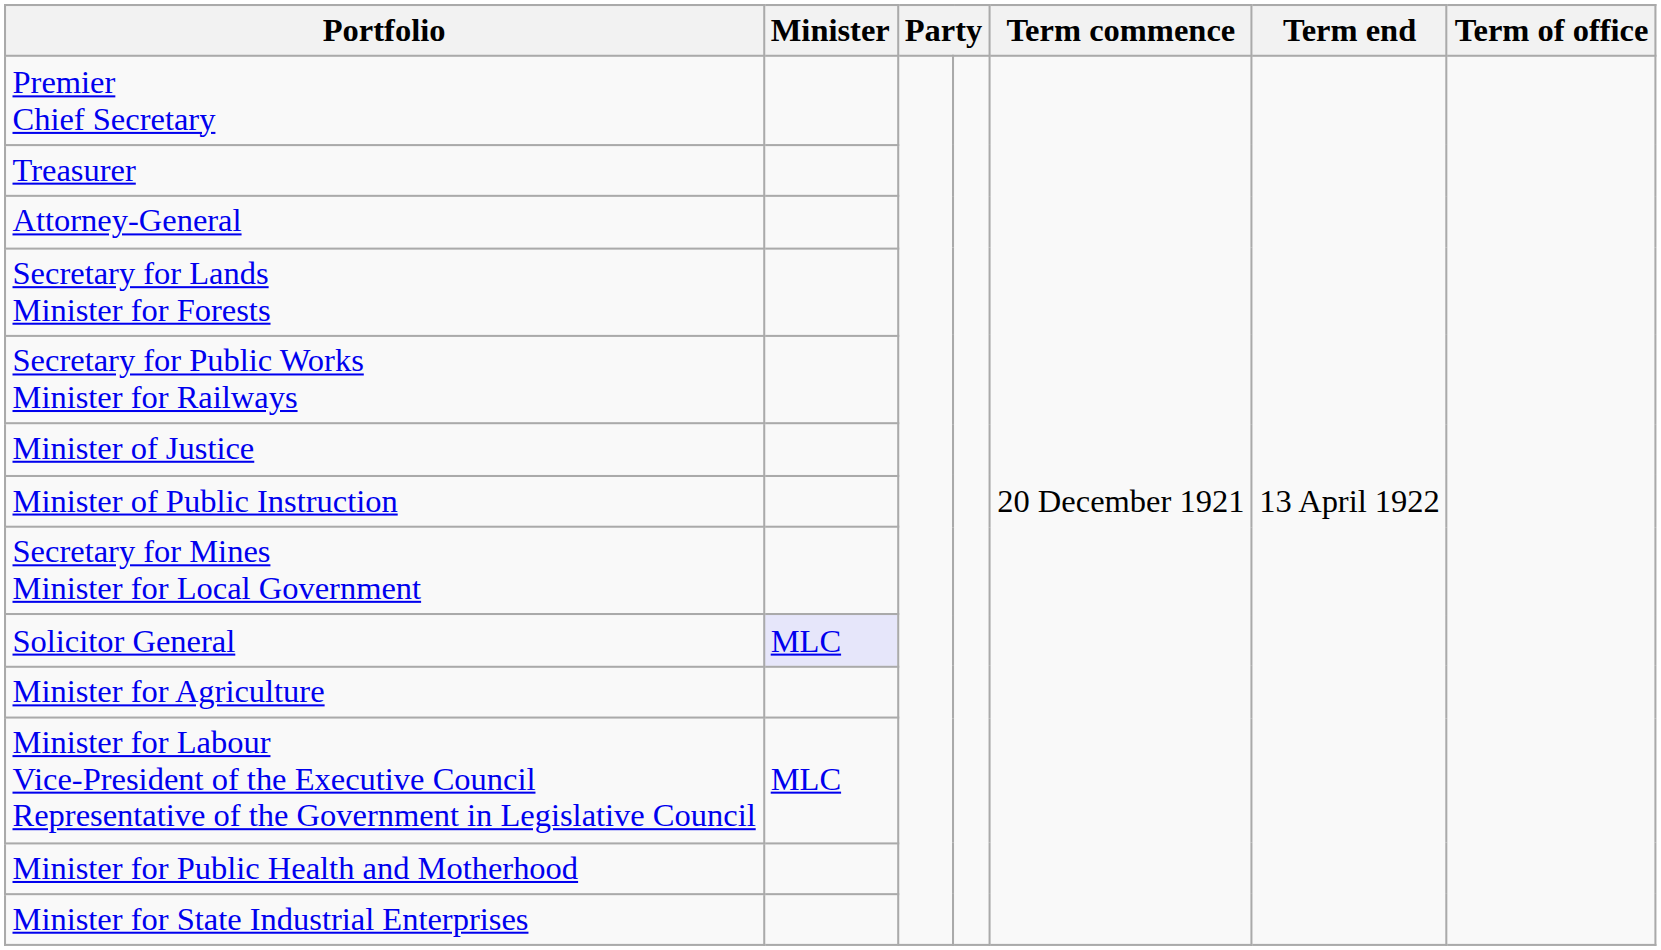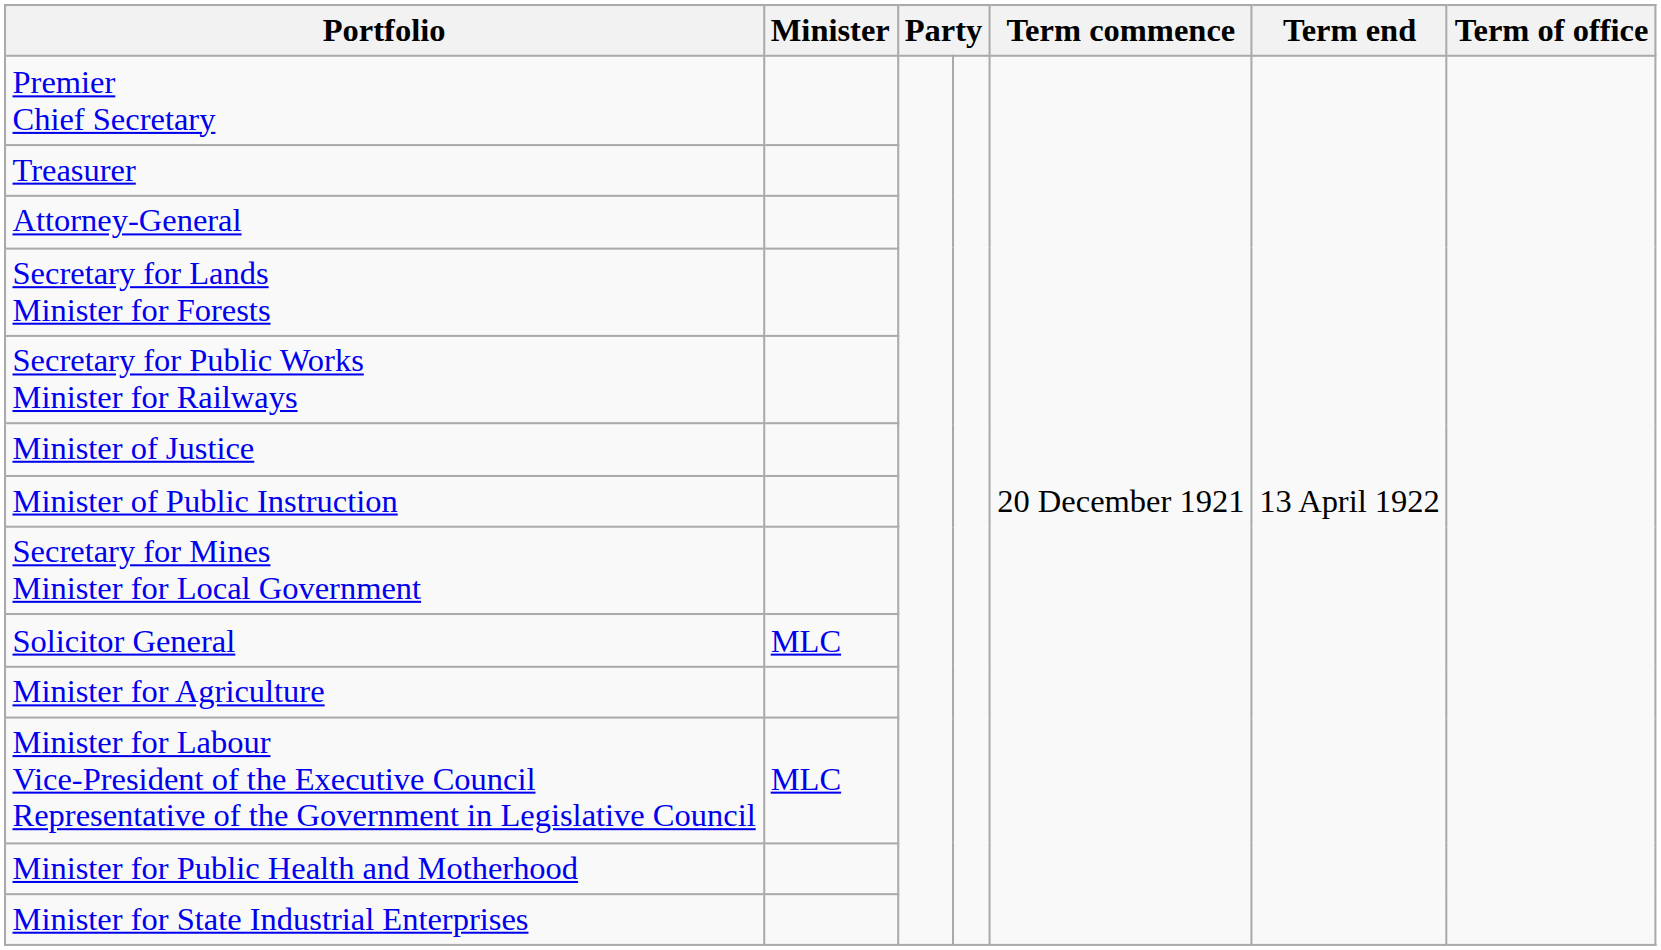(806, 640) lavender background -> (806, 640) no background
